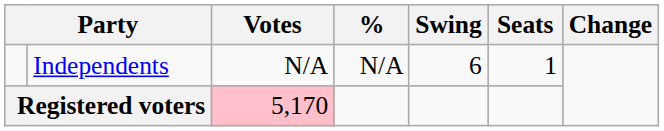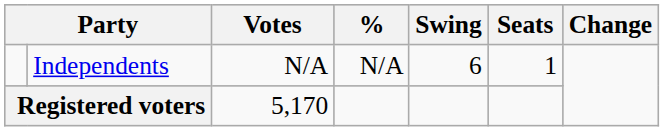(300, 105) pink background -> (300, 105) no background
